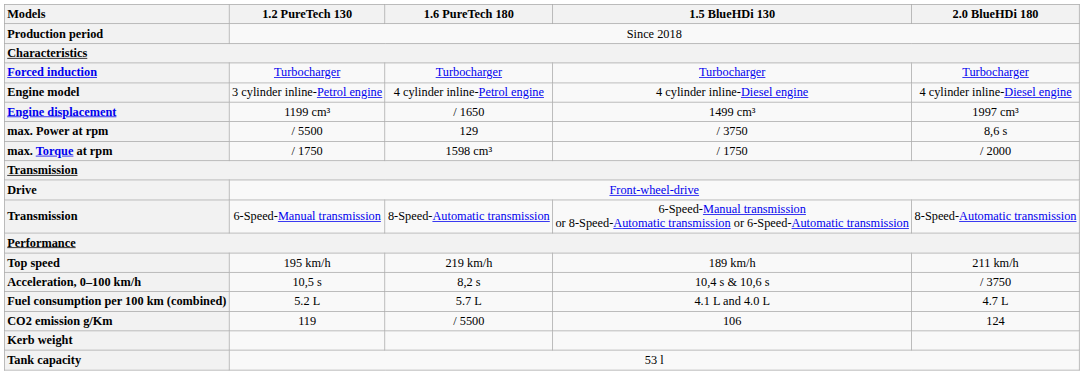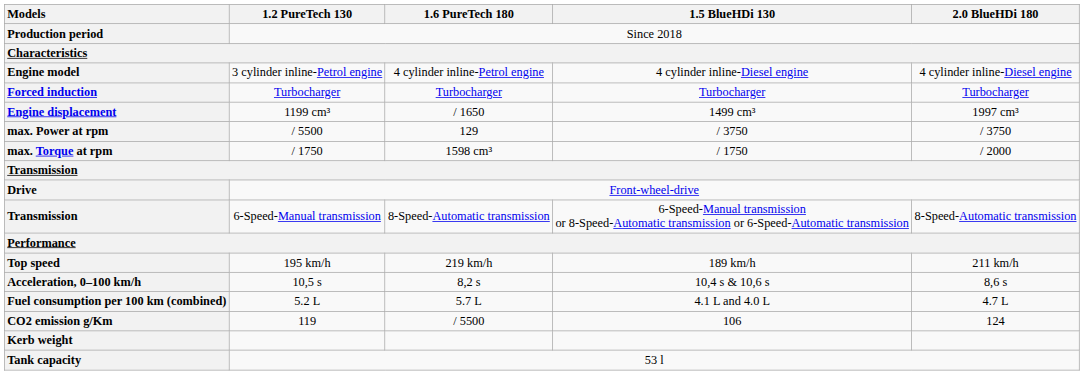rows swapped: (43, 92) <-> (52, 72)
(996, 131) 8,6 s -> (996, 131) / 3750
(996, 282) / 3750 -> (996, 282) 8,6 s
